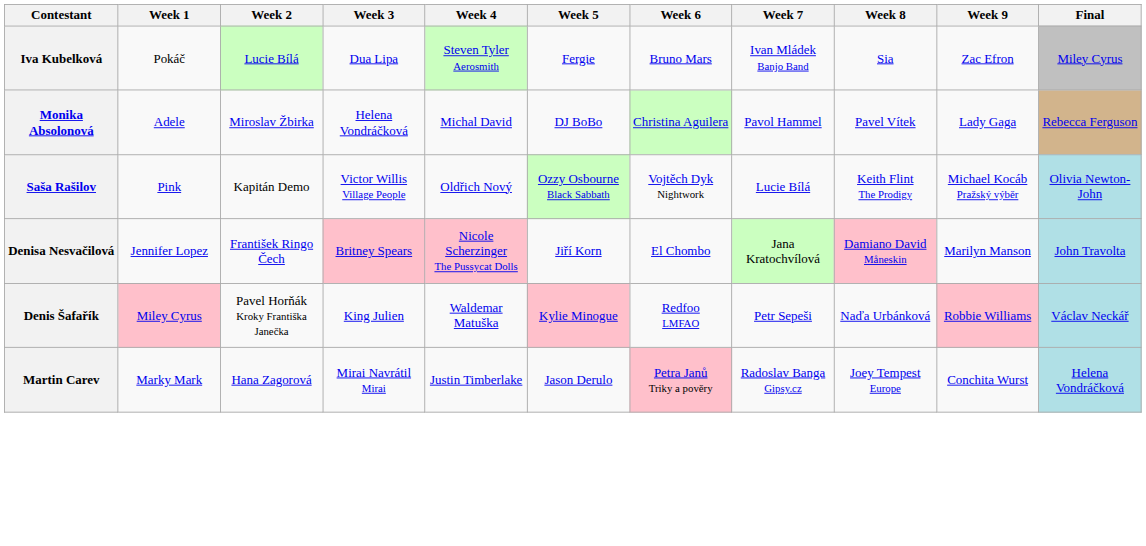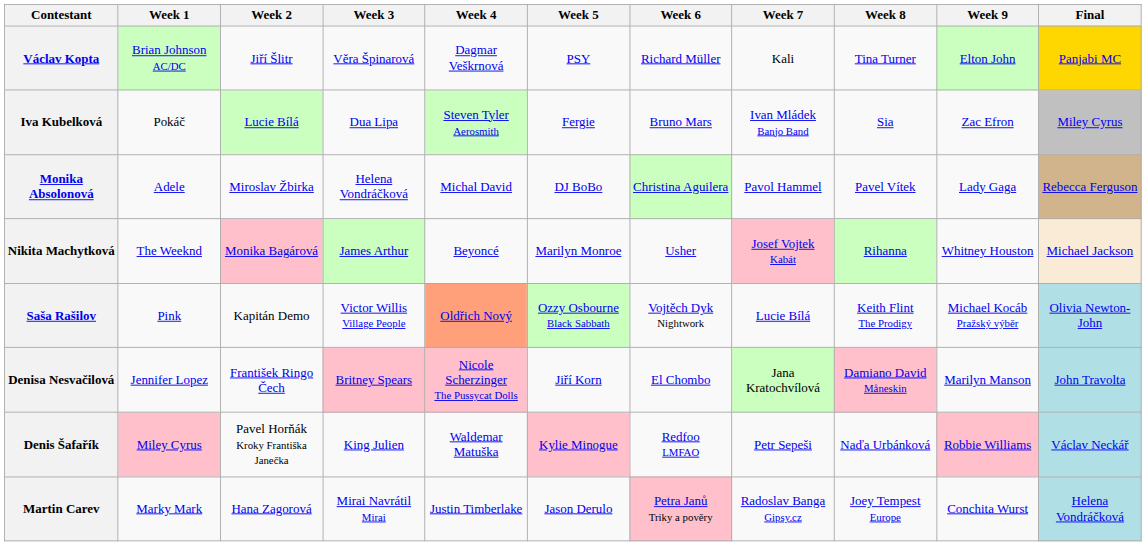+ row: (61, 58)
+ row: (61, 251)
(476, 187) no background -> (476, 316) lightsalmon background
